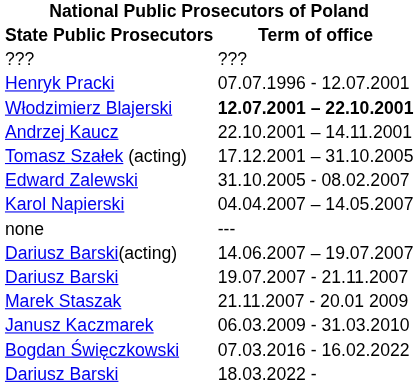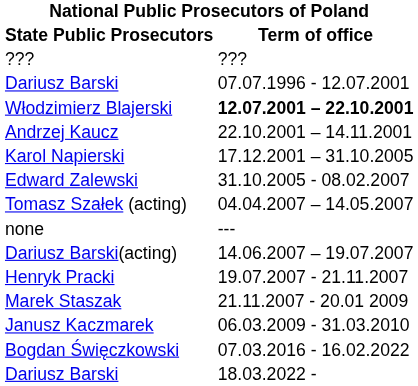(60, 83) Henryk Pracki -> (62, 83) Dariusz Barski
(96, 156) Tomasz Szałek (acting) -> (65, 156) Karol Napierski
(65, 204) Karol Napierski -> (96, 204) Tomasz Szałek (acting)
(62, 277) Dariusz Barski -> (60, 277) Henryk Pracki
